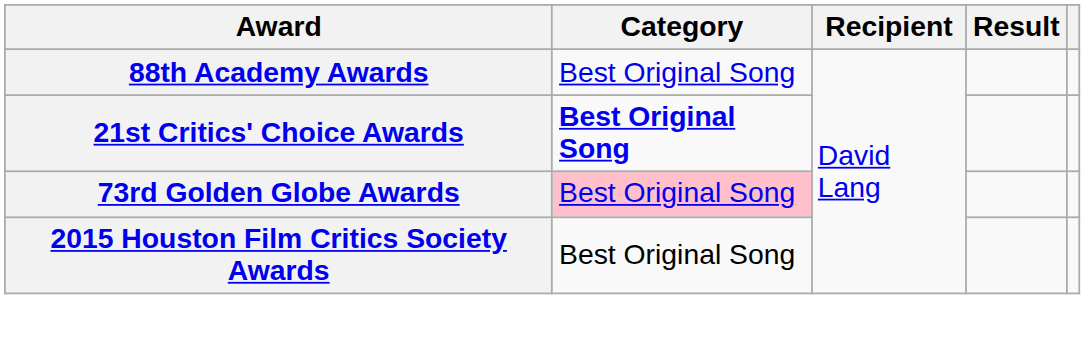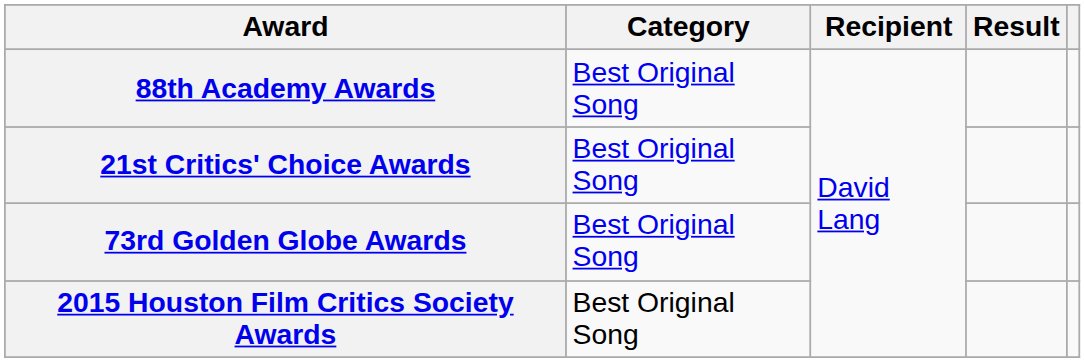(647, 132) bold -> (654, 164) normal
(677, 193) pink background -> (654, 241) no background
